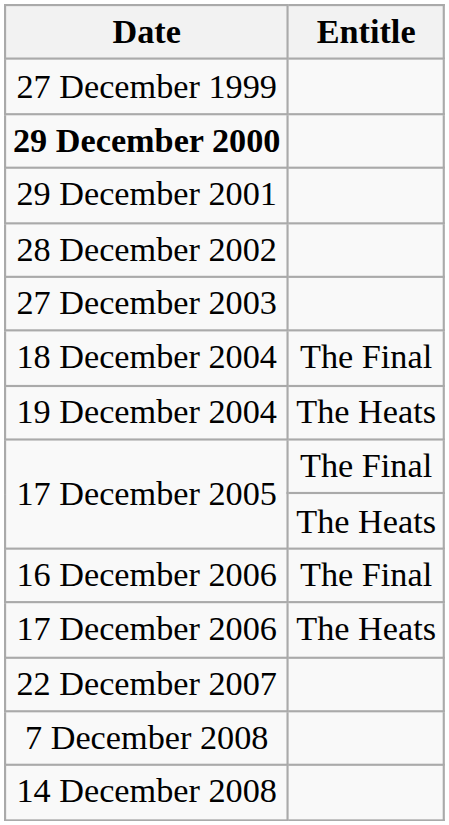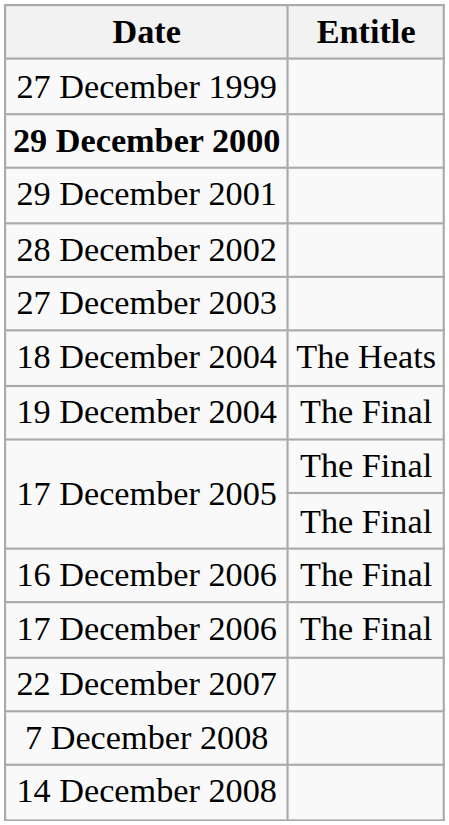(366, 357) The Final -> (366, 357) The Heats
(366, 411) The Heats -> (366, 411) The Final
(366, 520) The Heats -> (366, 520) The Final
(366, 628) The Heats -> (366, 628) The Final
